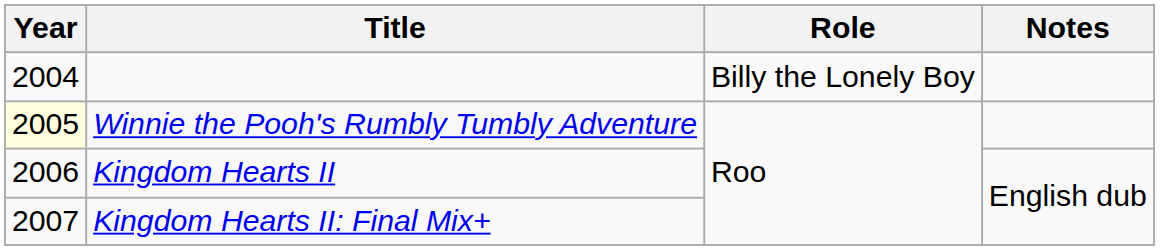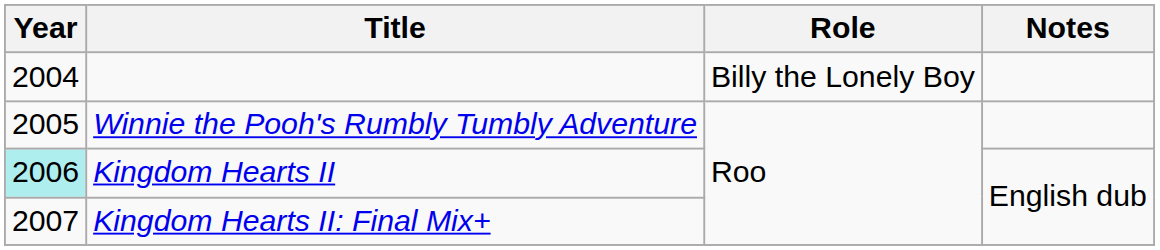(46, 124) lightyellow background -> (46, 124) no background
(46, 172) no background -> (46, 172) paleturquoise background
